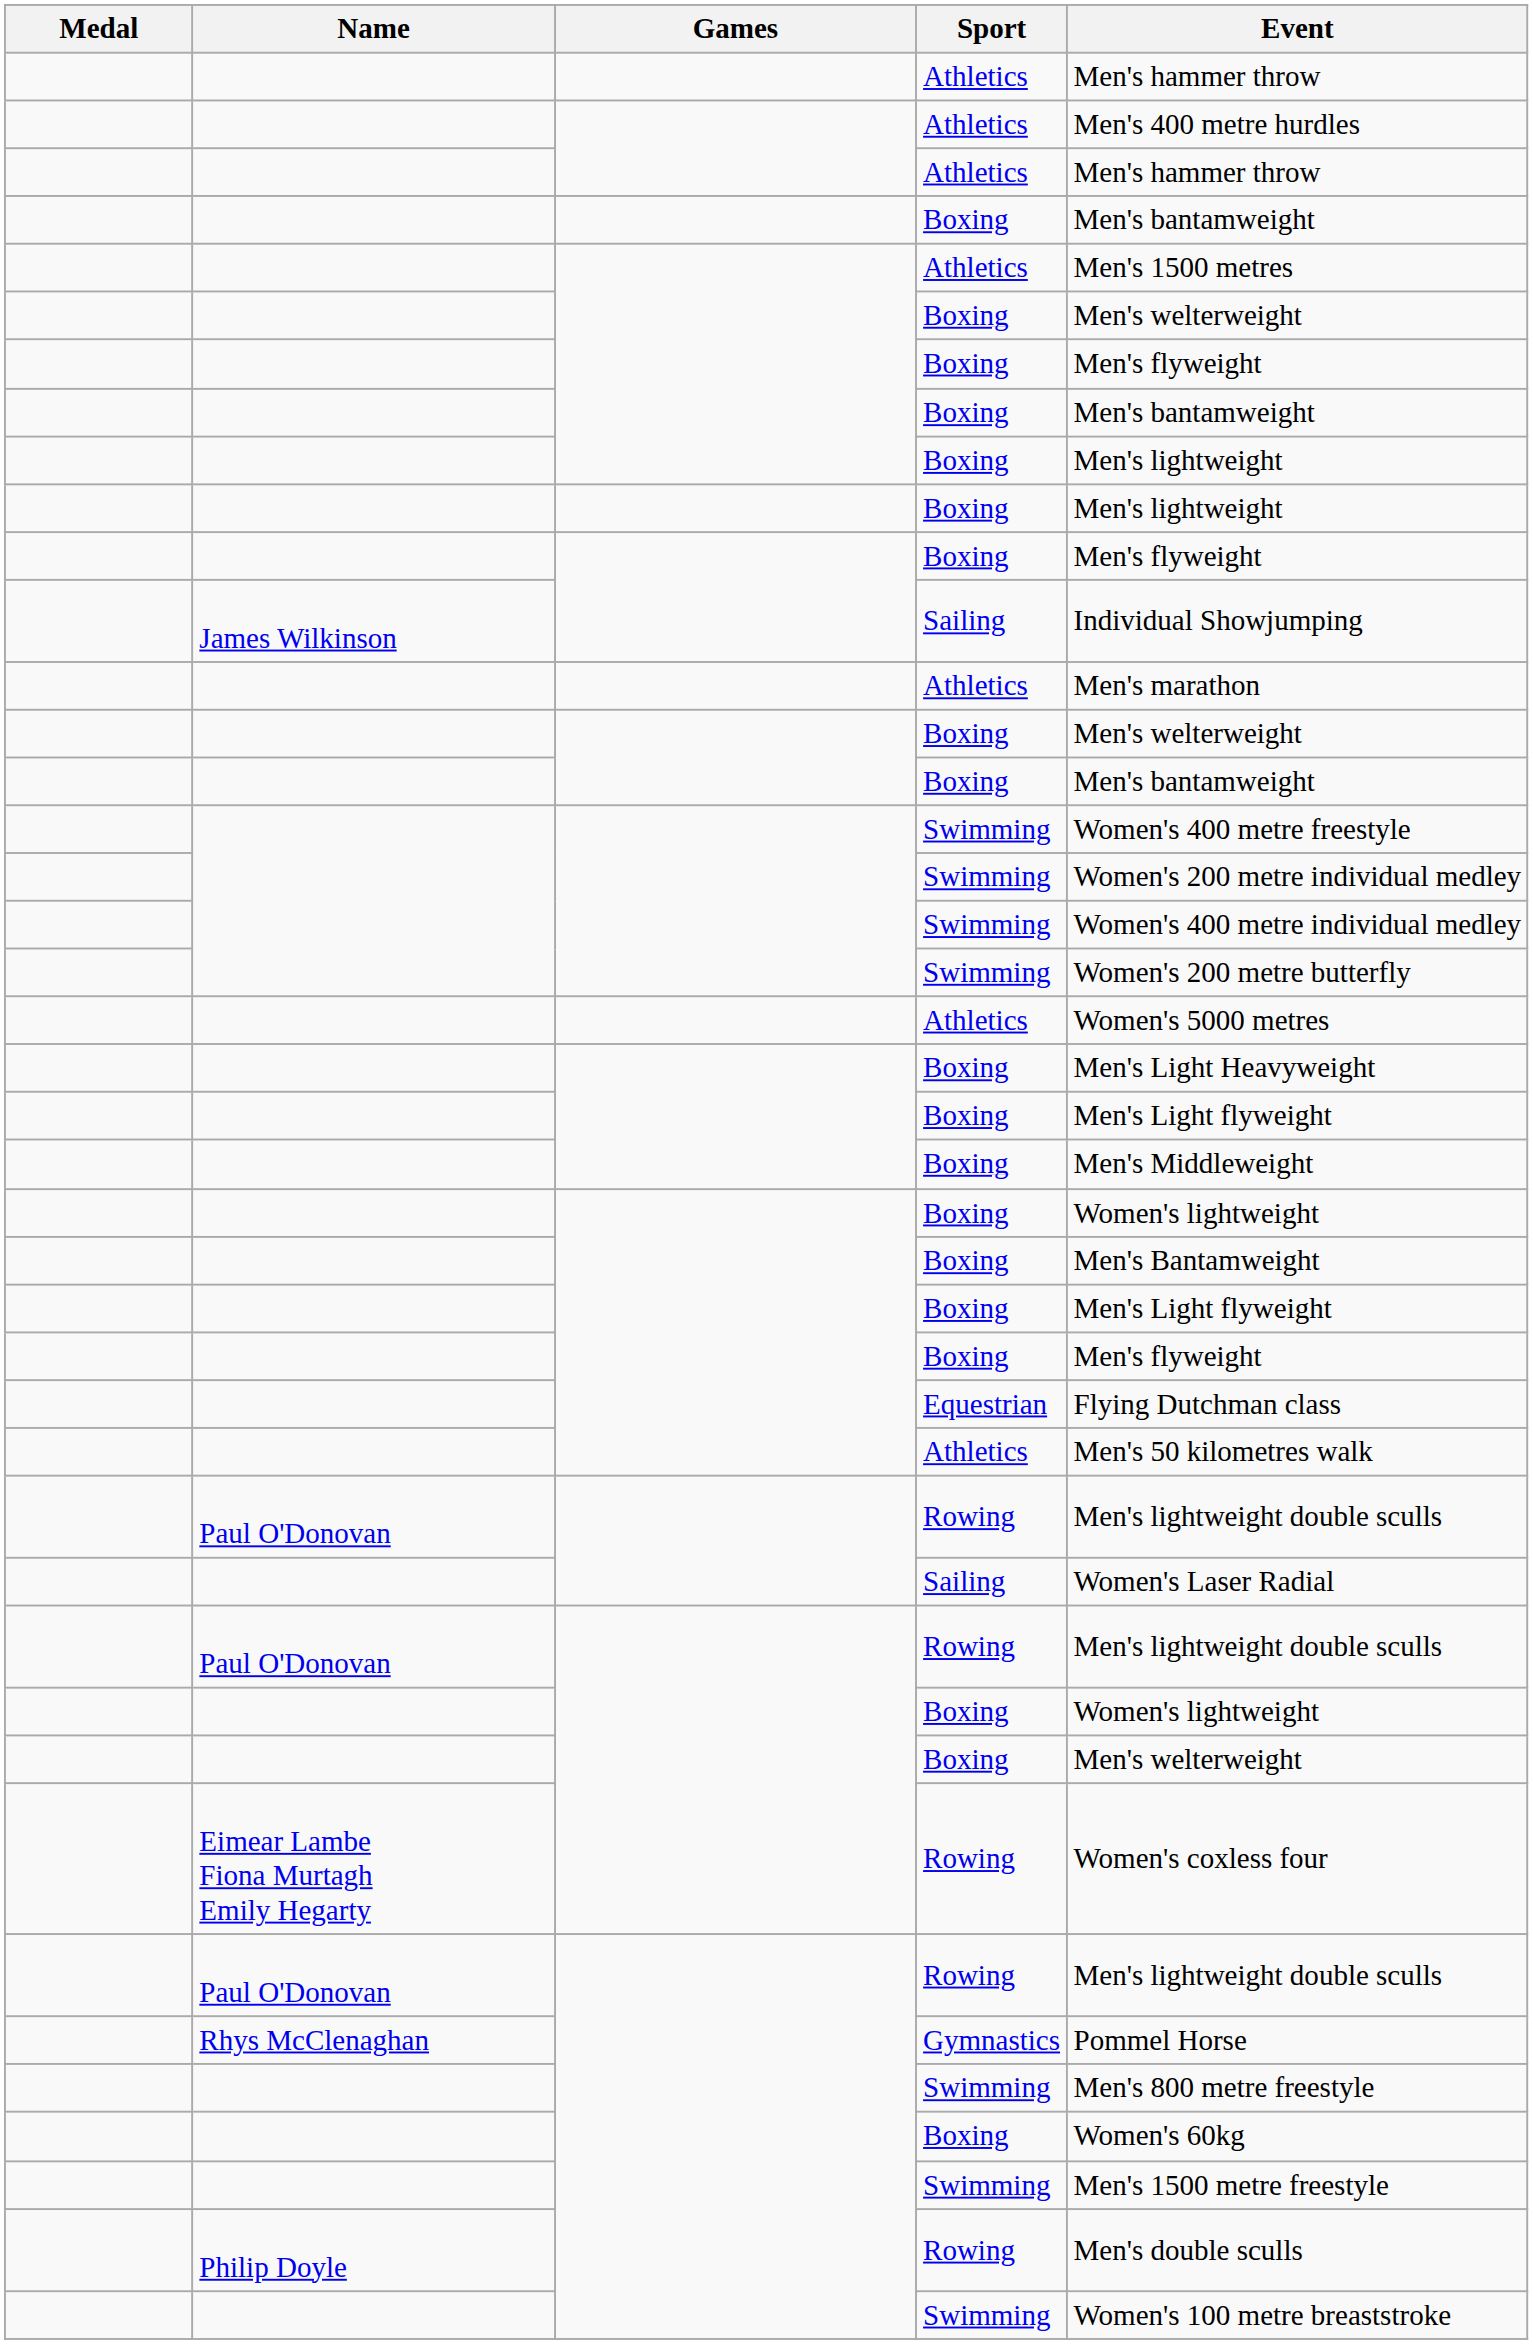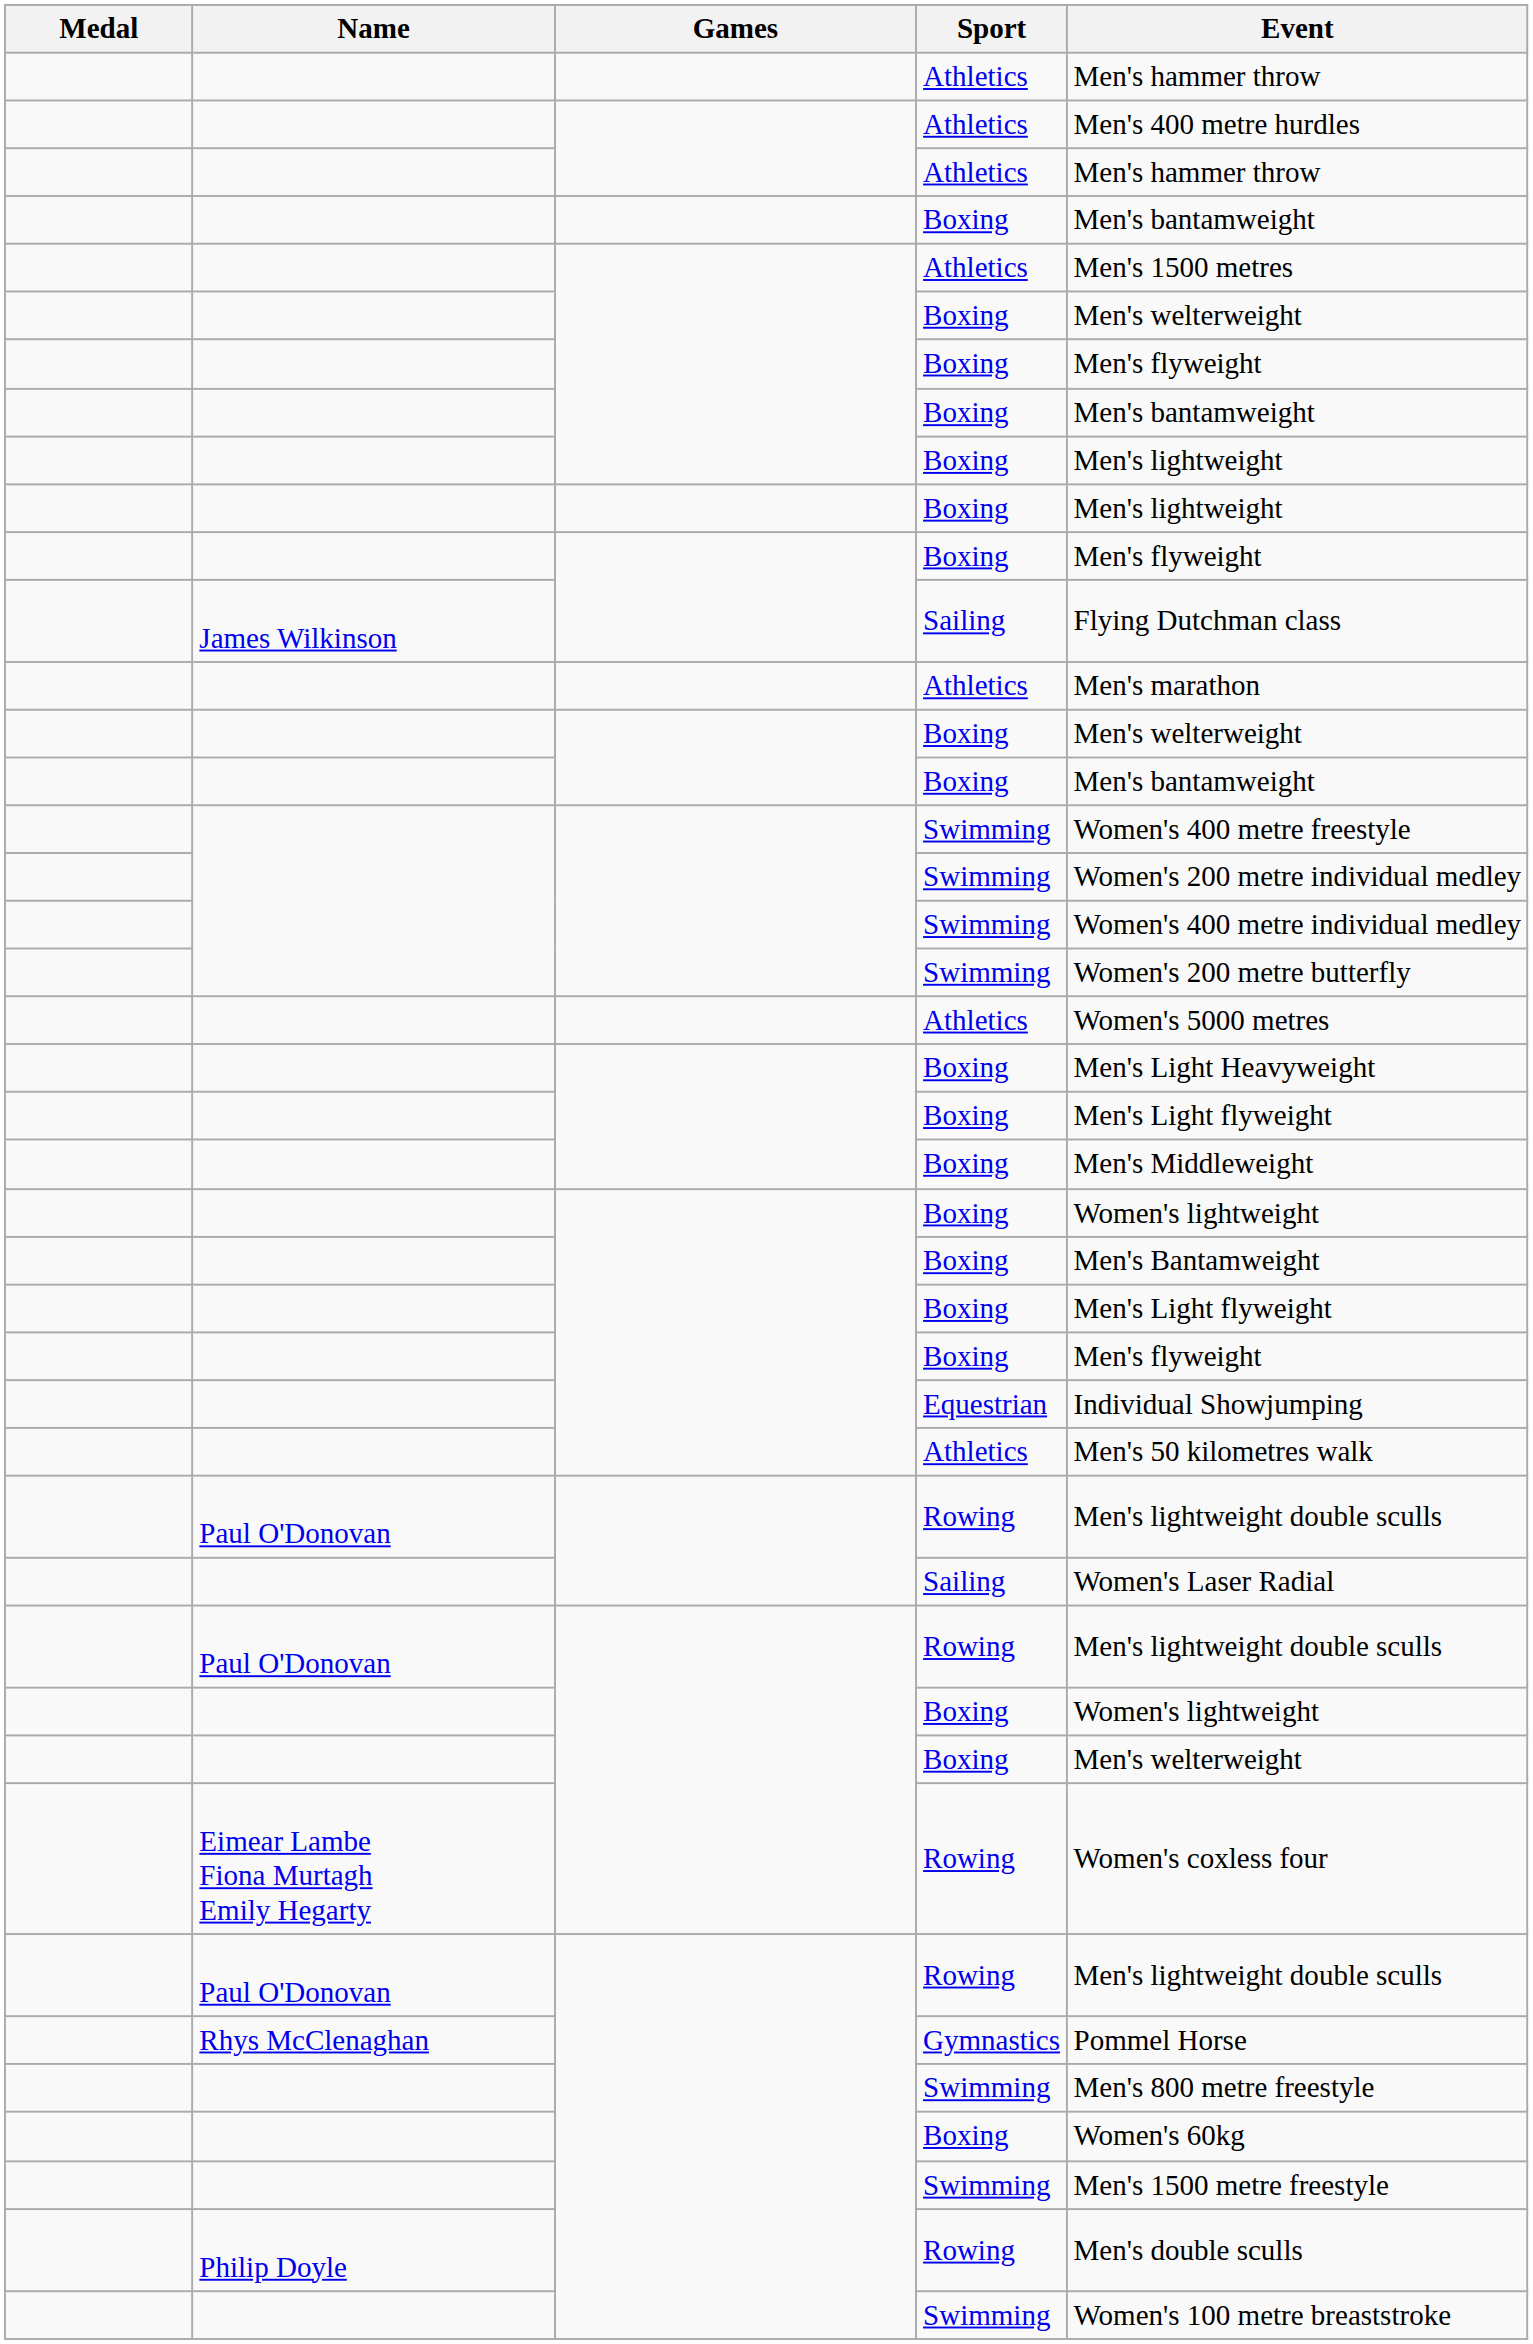(1218, 620) Individual Showjumping -> (1207, 620) Flying Dutchman class
(1207, 1403) Flying Dutchman class -> (1218, 1403) Individual Showjumping
